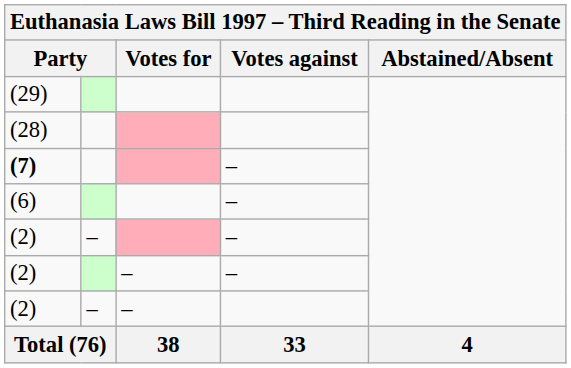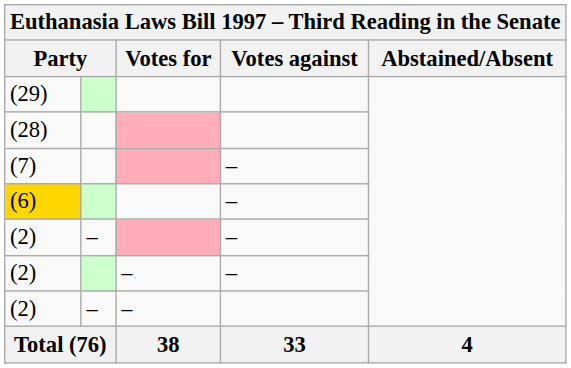(23, 165) bold -> (23, 165) normal
(23, 201) no background -> (23, 201) gold background
